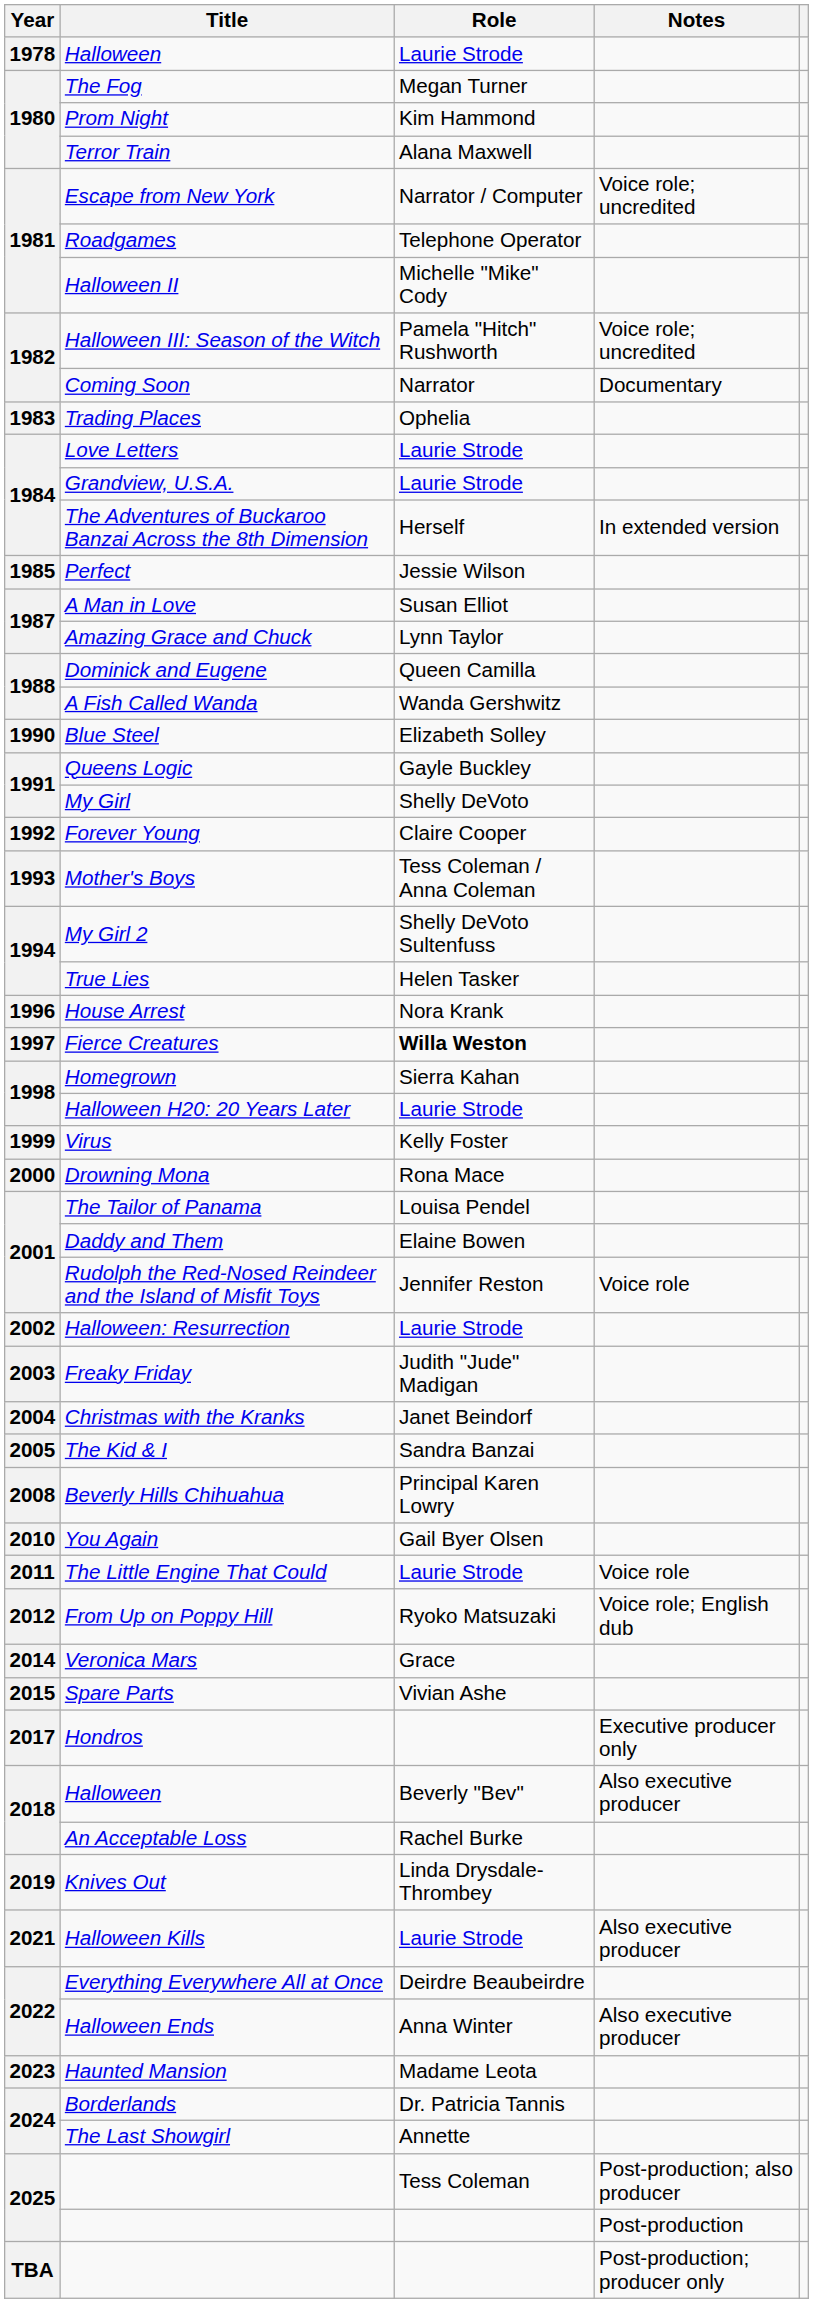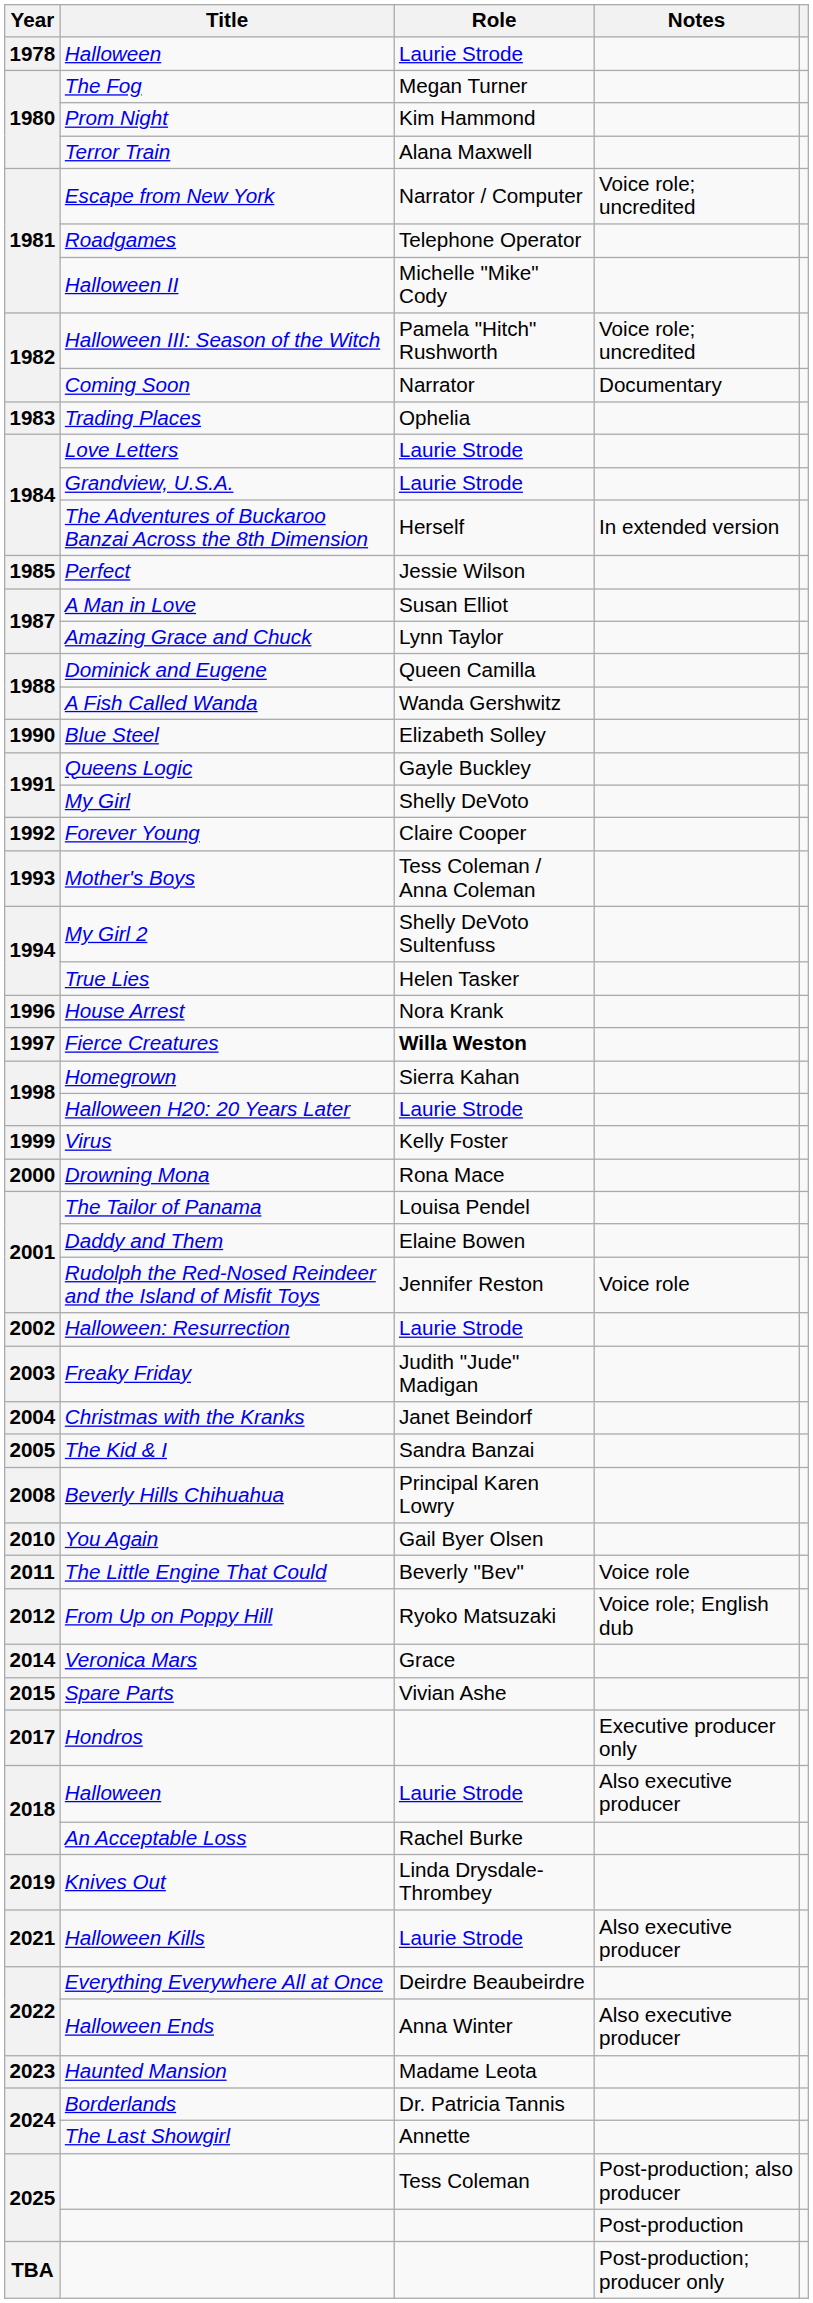(461, 1571) Laurie Strode -> (461, 1571) Beverly "Bev"
(461, 1793) Beverly "Bev" -> (461, 1793) Laurie Strode
